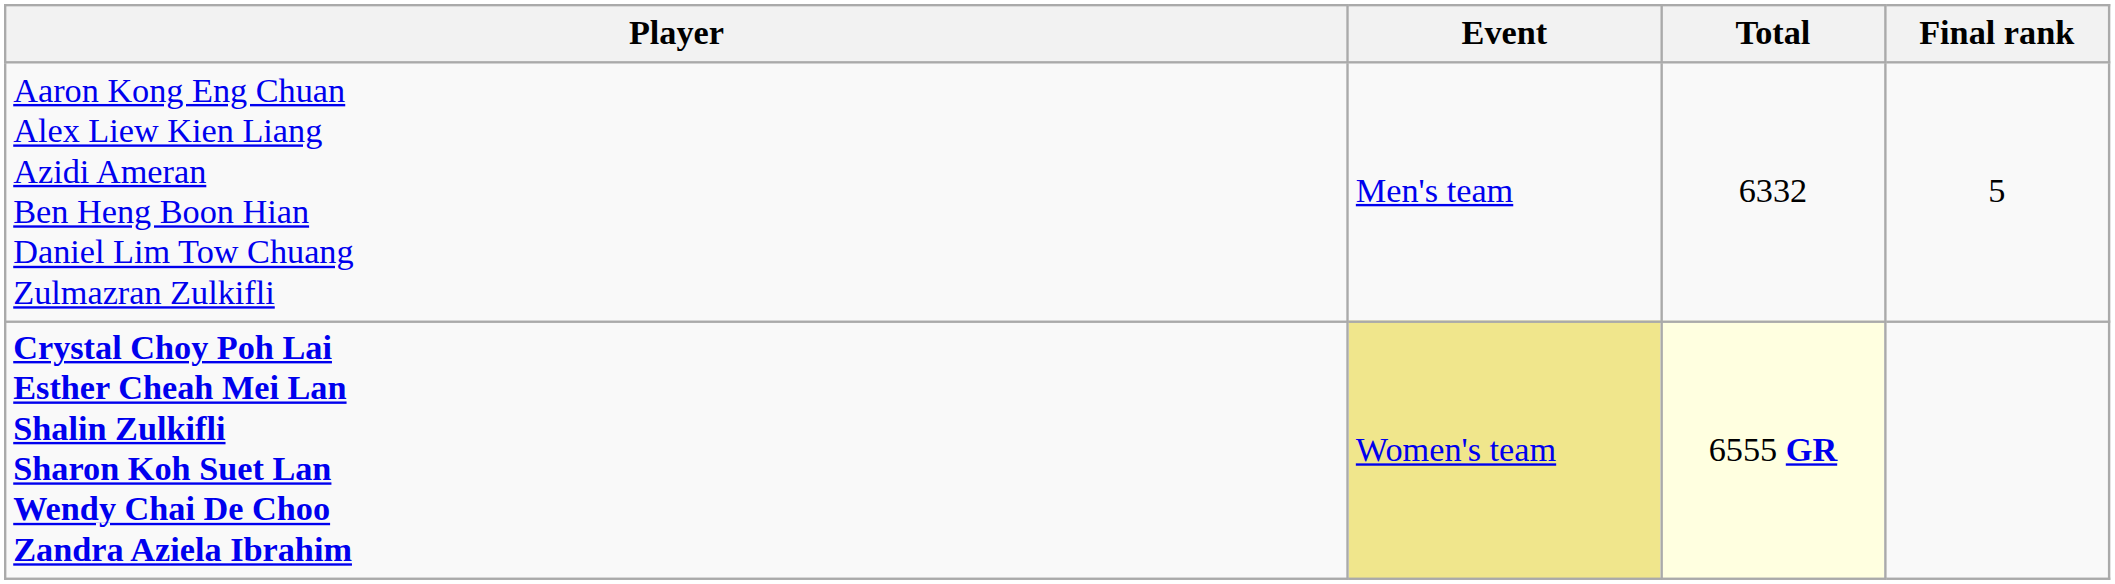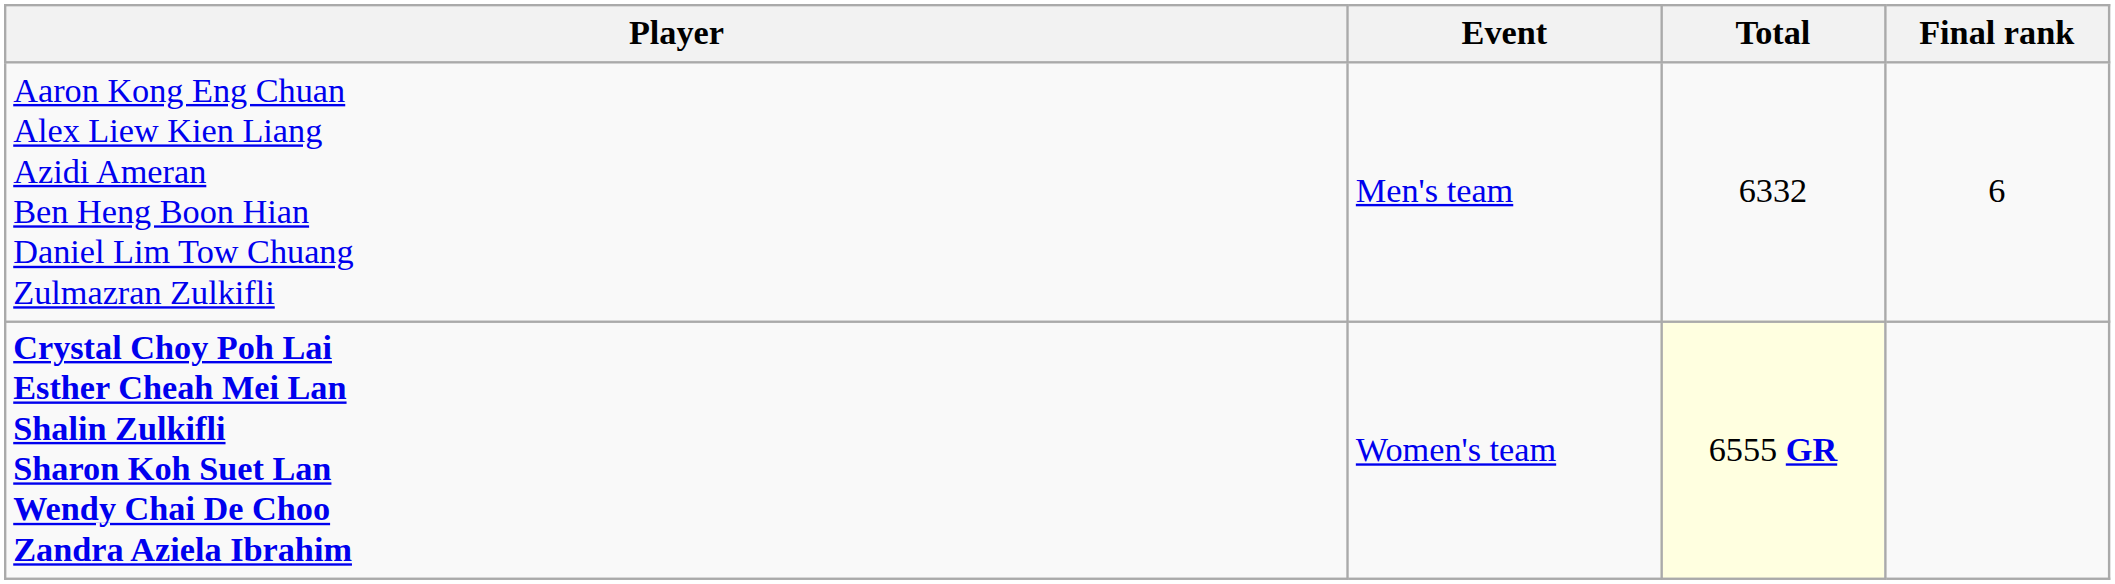(1997, 190) 5 -> (1997, 190) 6
(1456, 449) khaki background -> (1456, 449) no background
